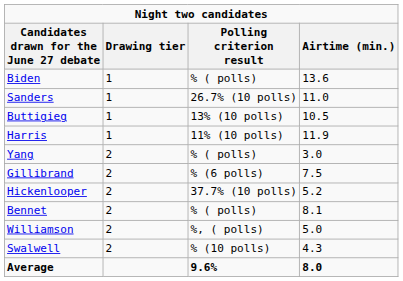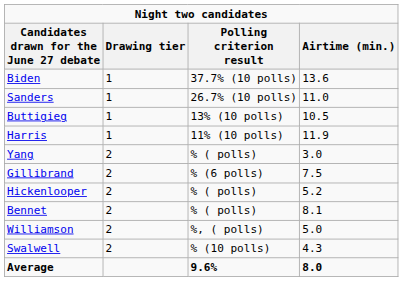(224, 78) % ( polls) -> (244, 78) 37.7% (10 polls)
(244, 192) 37.7% (10 polls) -> (224, 192) % ( polls)
